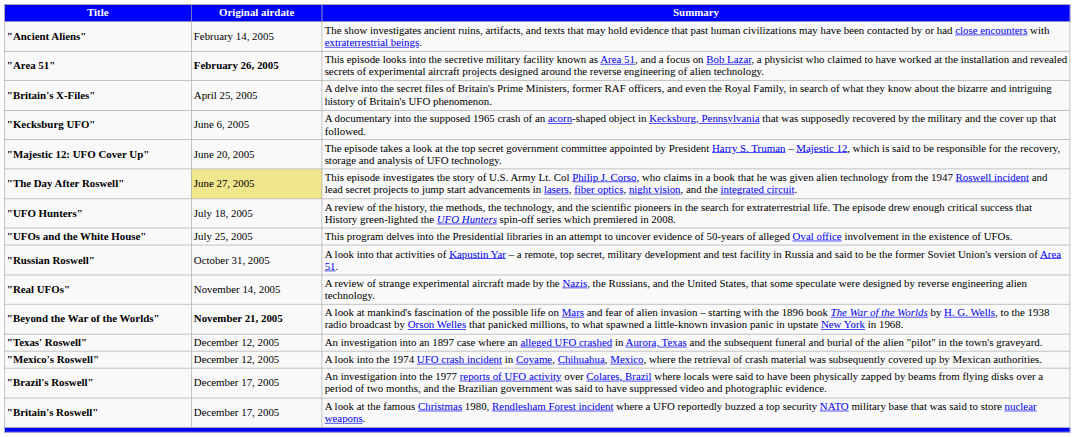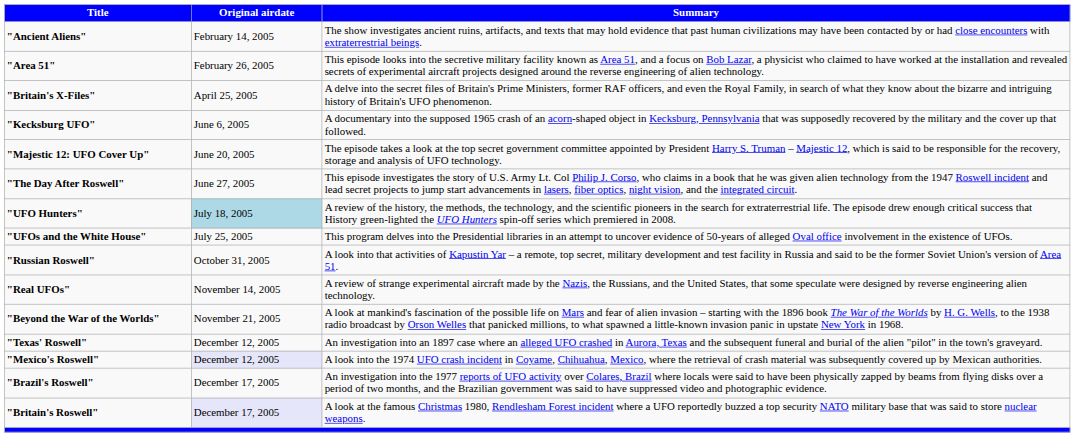(236, 65) bold -> (234, 65) normal
(224, 183) khaki background -> (224, 183) no background
(223, 213) no background -> (223, 213) lightblue background
(238, 319) bold -> (237, 319) normal
(237, 359) no background -> (237, 359) lavender background
(237, 412) no background -> (237, 412) lavender background
